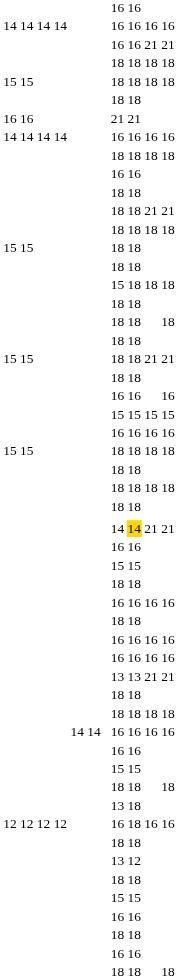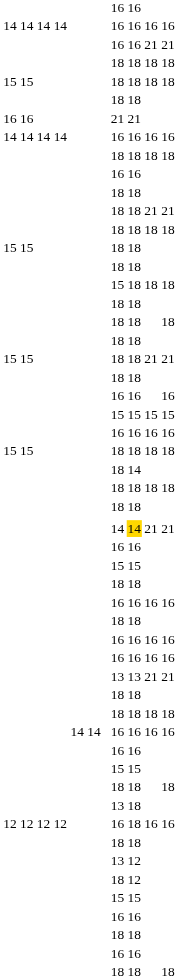(134, 469) 18 -> (134, 469) 14
(134, 879) 18 -> (134, 879) 12
